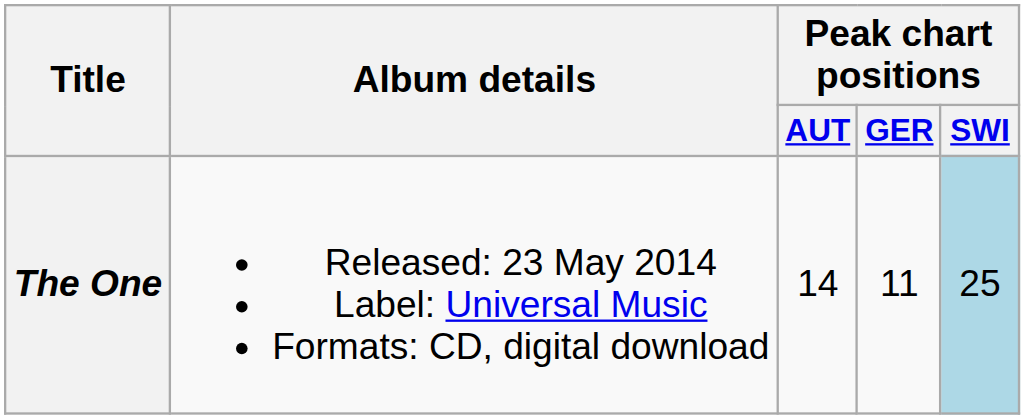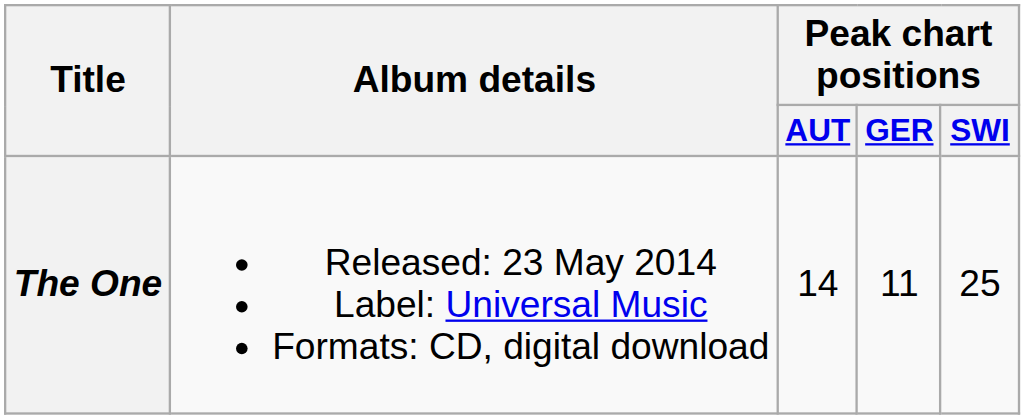(980, 284) lightblue background -> (980, 284) no background
